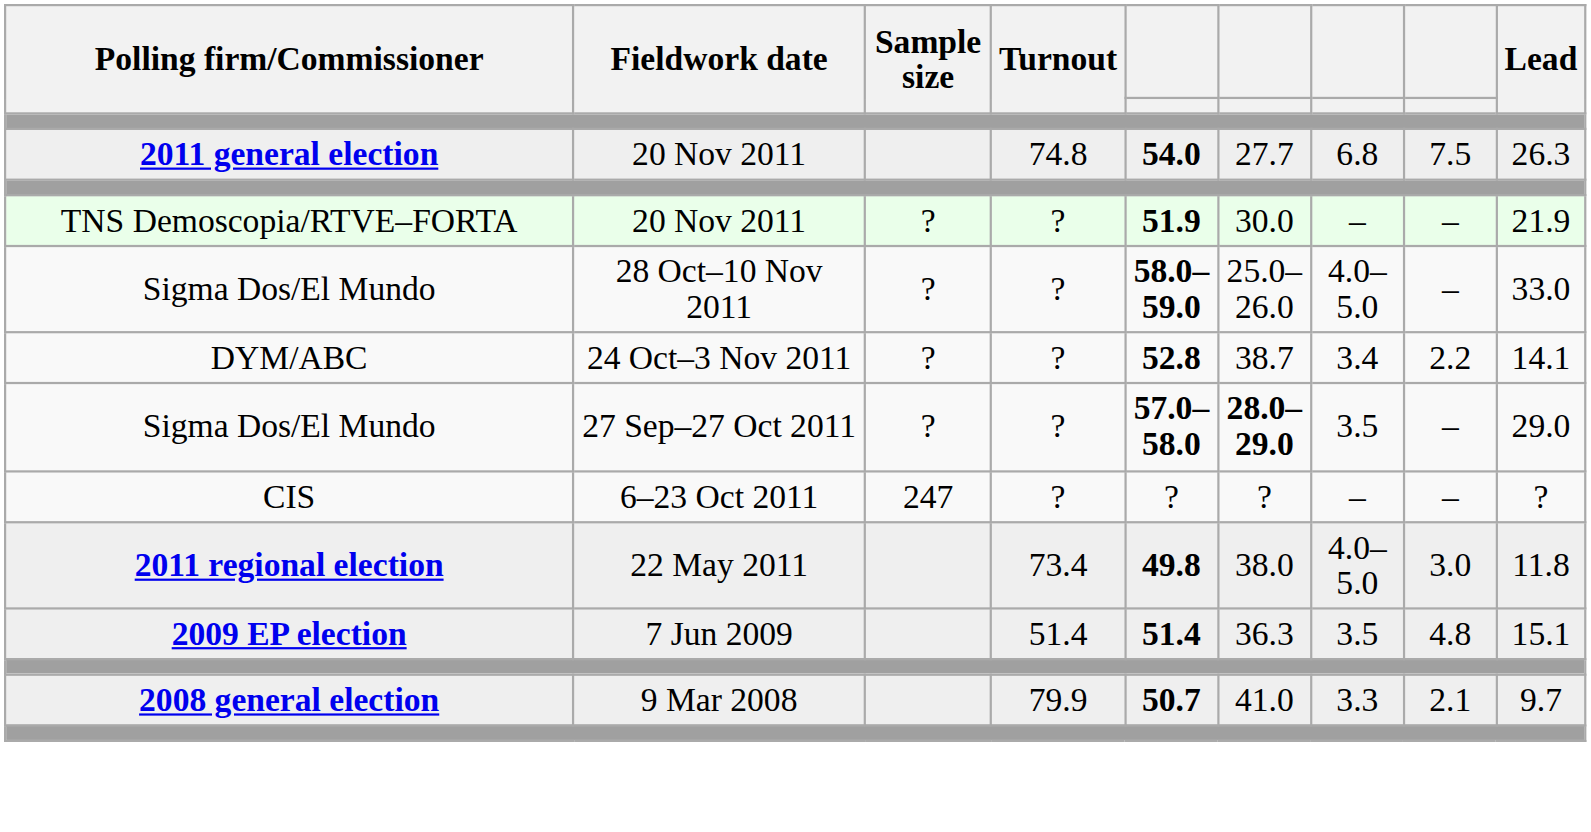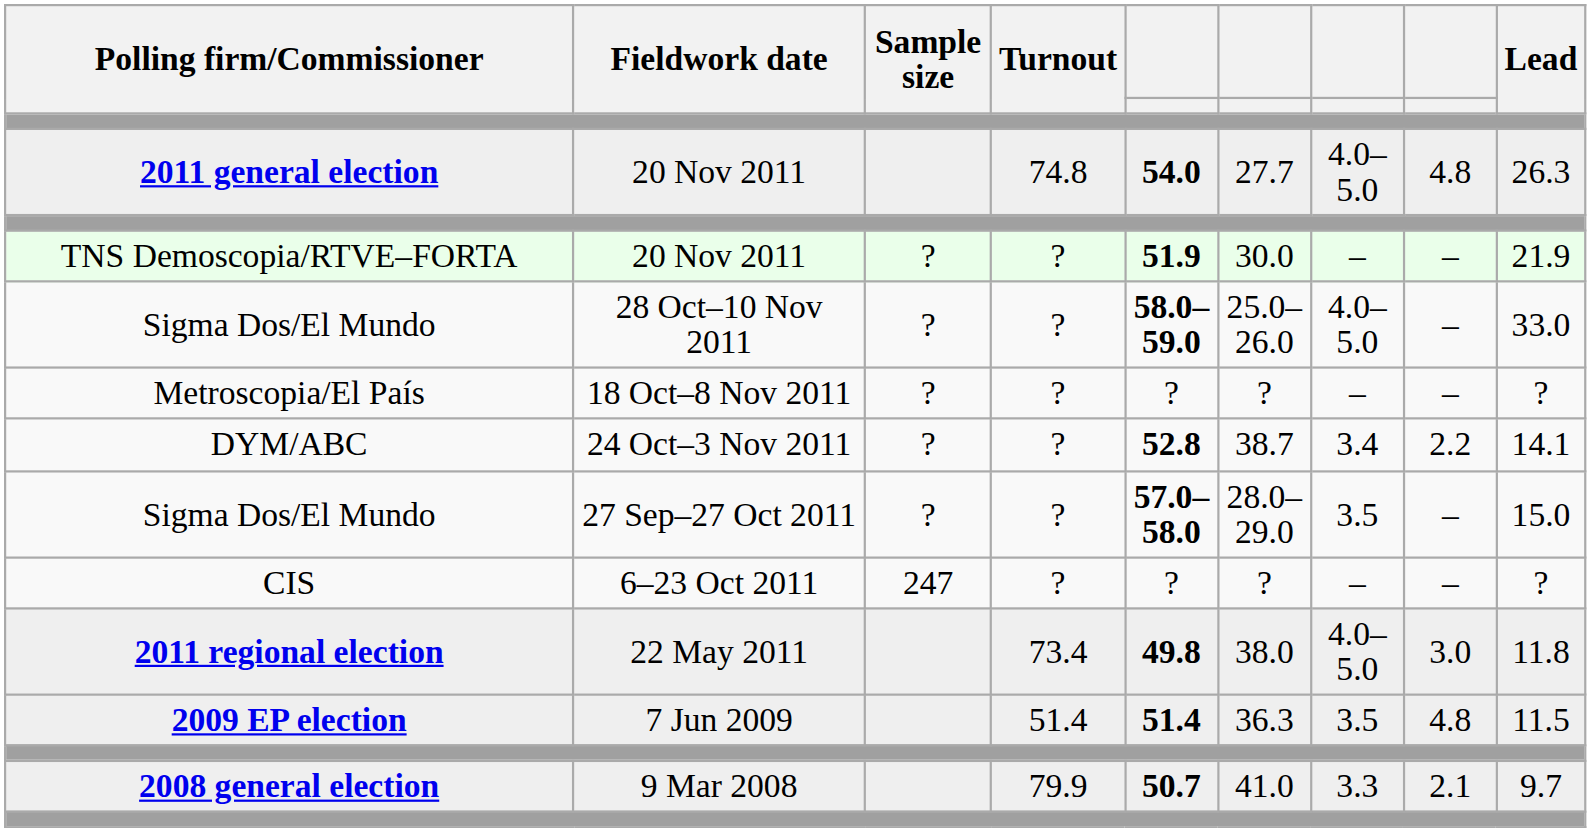(1357, 154) 6.8 -> (1357, 171) 4.0– 5.0
(1450, 154) 7.5 -> (1450, 171) 4.8
+ row: (289, 393)
(1264, 426) bold -> (1264, 513) normal
(1541, 426) 29.0 -> (1541, 513) 15.0
(1541, 632) 15.1 -> (1541, 719) 11.5
